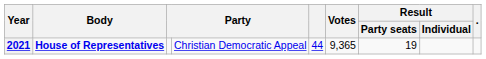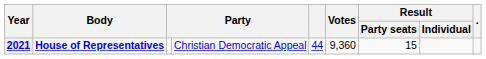(343, 46) 9,365 -> (343, 46) 9,360
(411, 46) 19 -> (411, 46) 15
